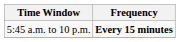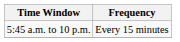(134, 29) bold -> (132, 29) normal
